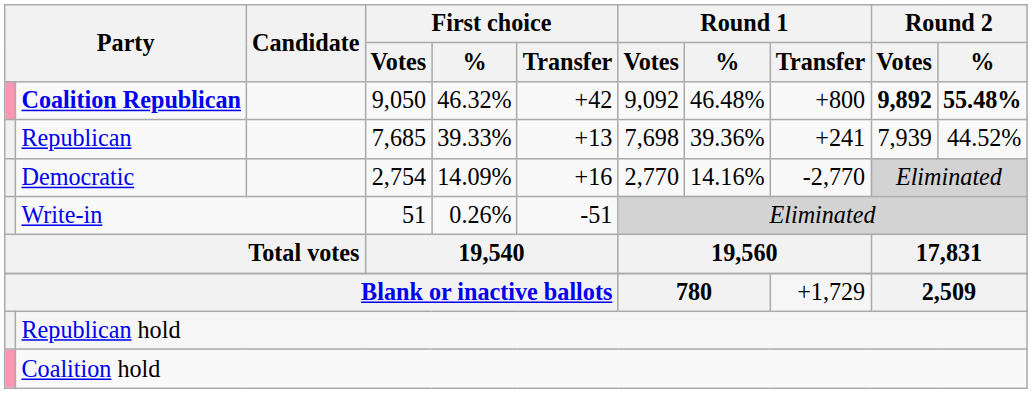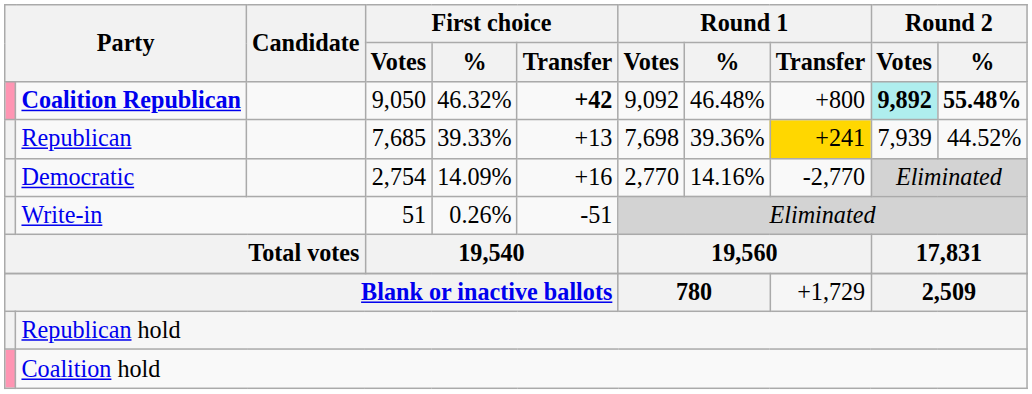(593, 100) normal -> (593, 100) bold
(905, 100) no background -> (905, 100) paleturquoise background
(840, 138) no background -> (840, 138) gold background
